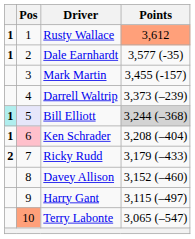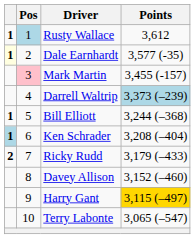(28, 35) no background -> (28, 35) lightblue background
(156, 35) lightsalmon background -> (156, 35) no background
(10, 55) no background -> (10, 55) lightyellow background
(28, 75) no background -> (28, 75) pink background
(156, 96) no background -> (156, 96) lightblue background
(10, 116) paleturquoise background -> (10, 116) no background
(28, 116) lavender background -> (28, 116) no background
(156, 116) lightgrey background -> (156, 116) no background
(10, 136) no background -> (10, 136) lightblue background
(28, 136) pink background -> (28, 136) no background
(156, 197) no background -> (156, 197) gold background
(28, 217) lightsalmon background -> (28, 217) no background
